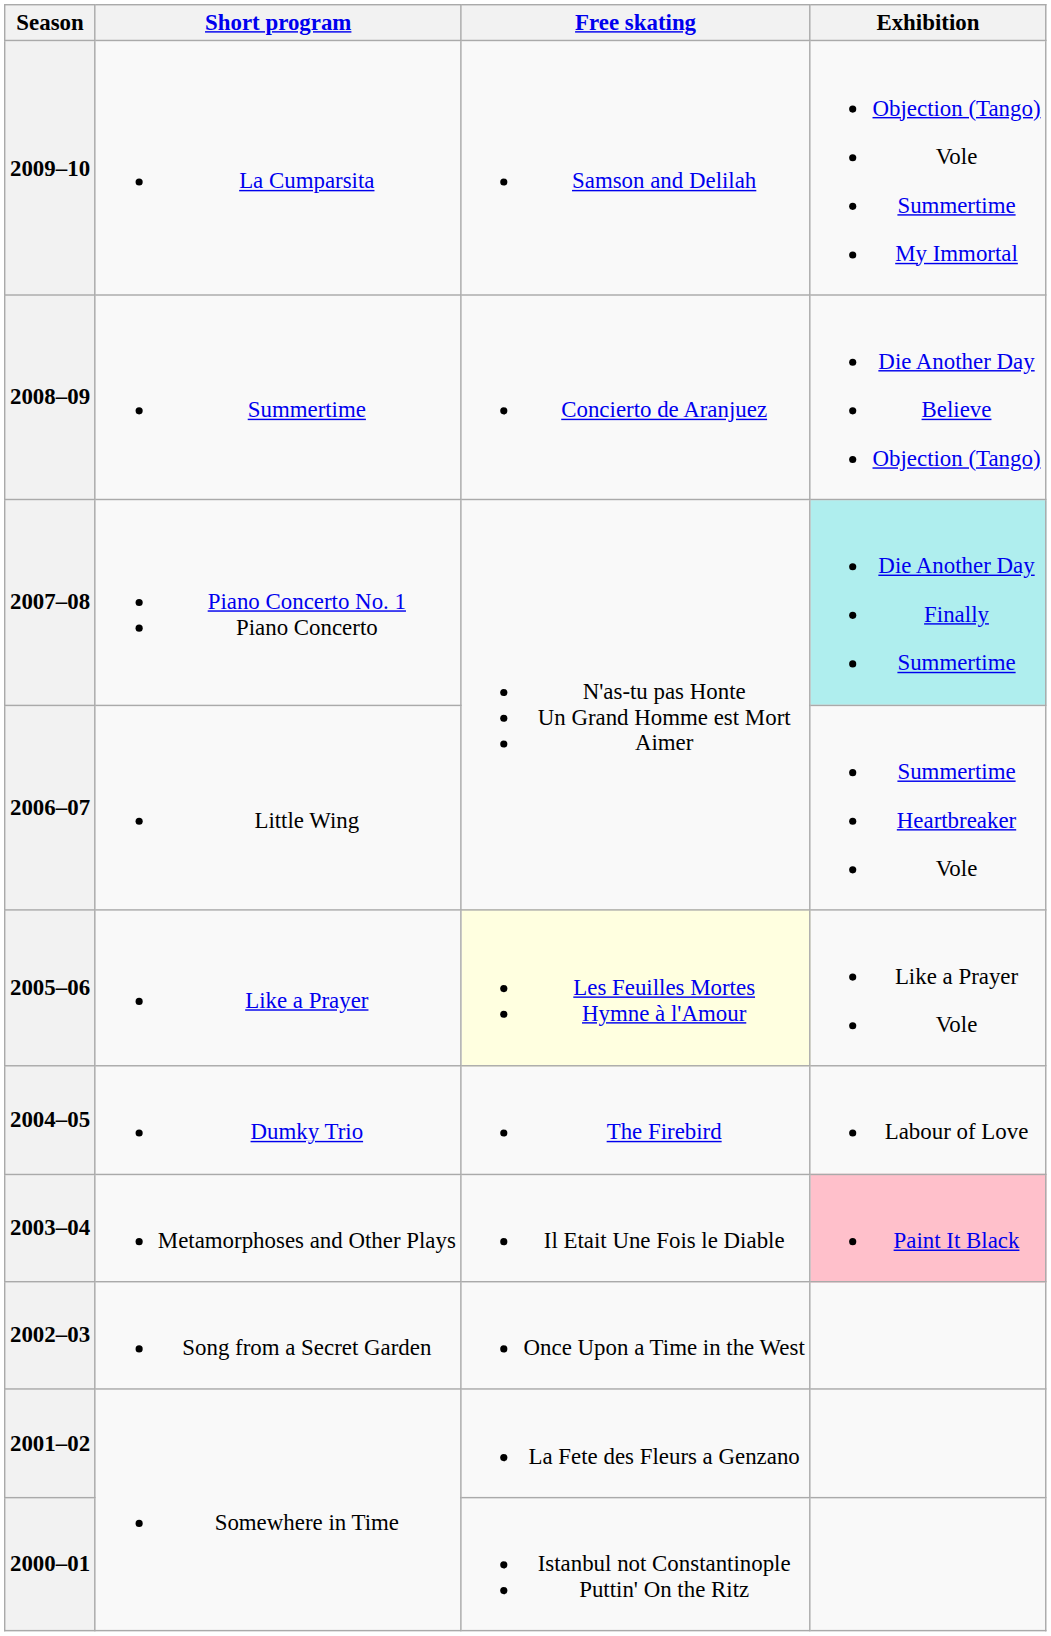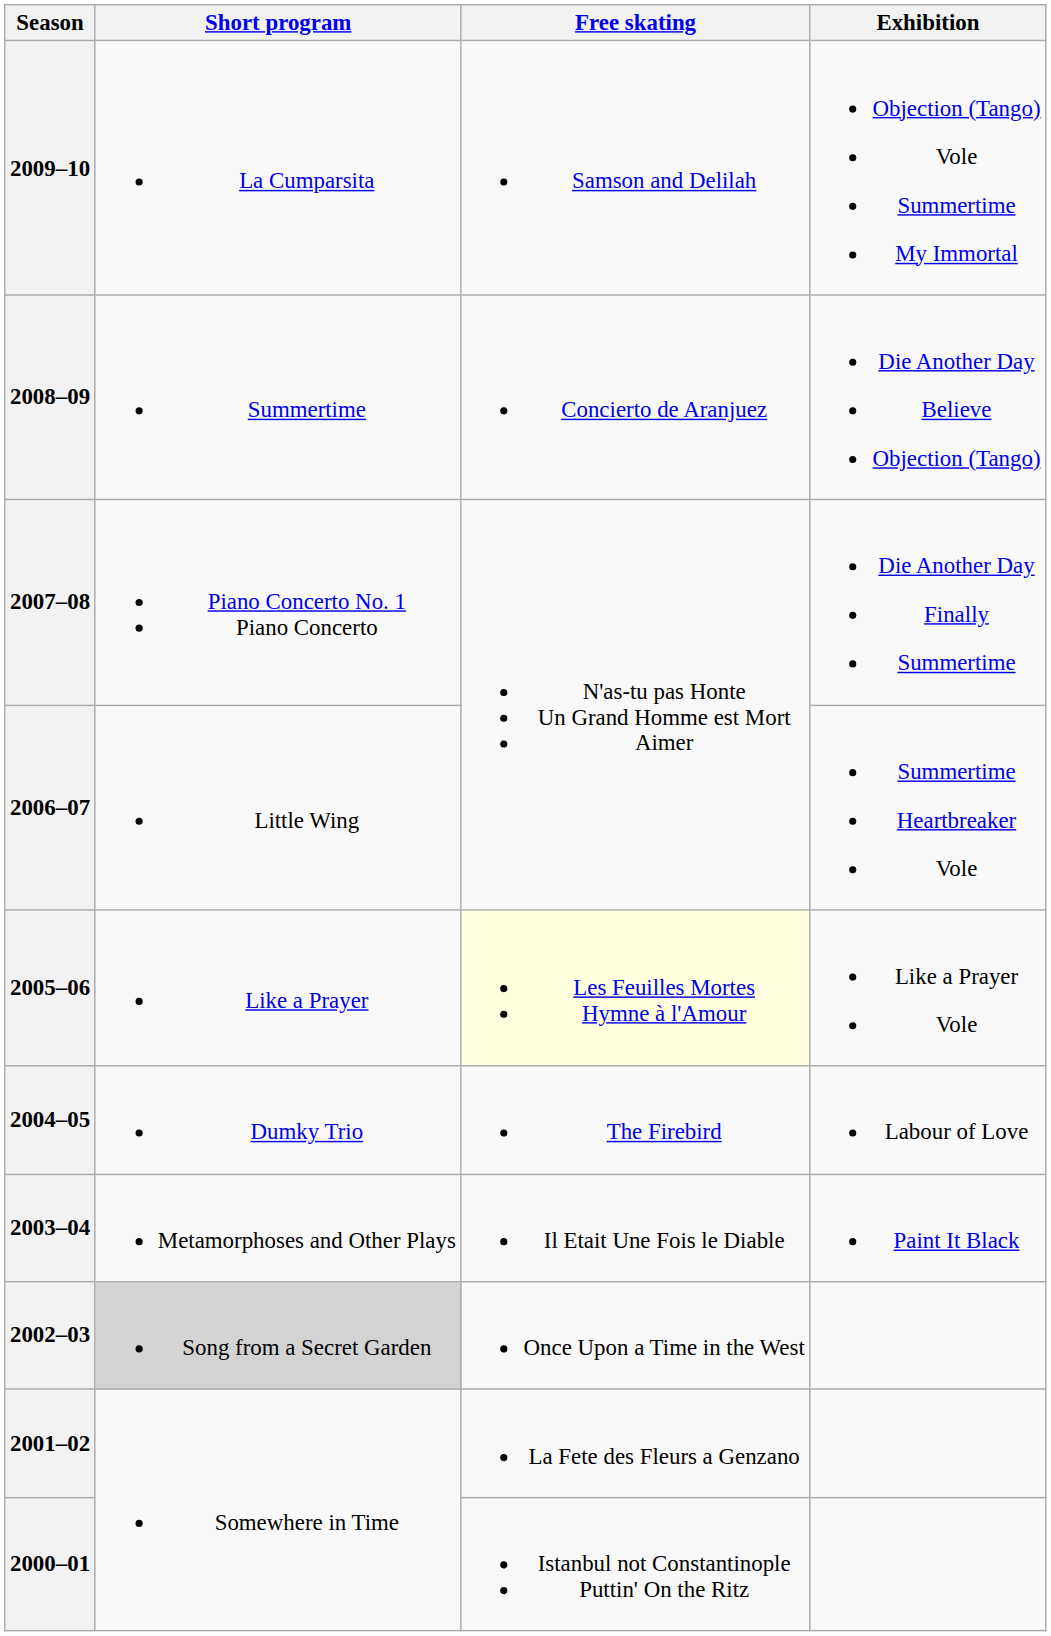(928, 615) paleturquoise background -> (928, 615) no background
(928, 1241) pink background -> (928, 1241) no background
(278, 1348) no background -> (278, 1348) lightgrey background
